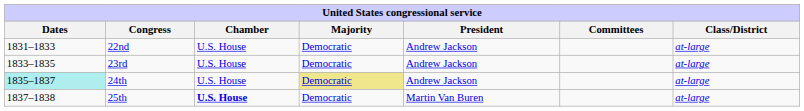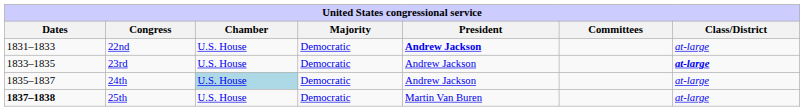(442, 47) normal -> (443, 47) bold
(692, 64) normal -> (692, 64) bold
(31, 81) paleturquoise background -> (31, 81) no background
(222, 81) no background -> (222, 81) lightblue background
(327, 81) khaki background -> (325, 81) no background
(31, 98) normal -> (31, 98) bold
(222, 98) bold -> (222, 98) normal
